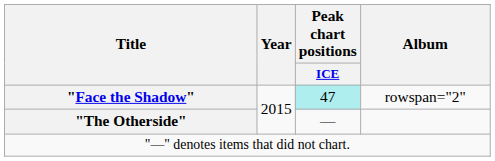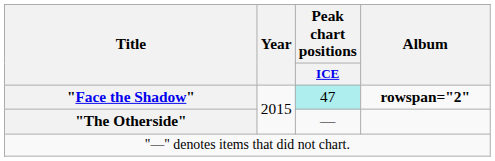(425, 97) normal -> (425, 97) bold
